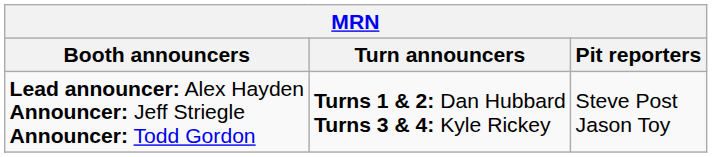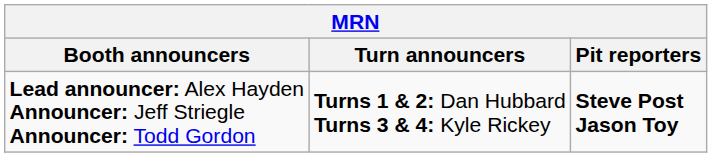(627, 112) normal -> (630, 112) bold
